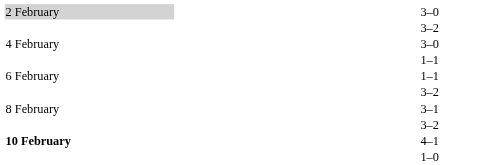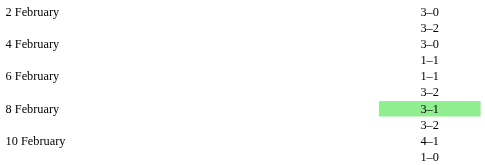(32, 11) lightgrey background -> (32, 11) no background
(430, 108) no background -> (430, 108) lightgreen background
(38, 141) bold -> (35, 141) normal
